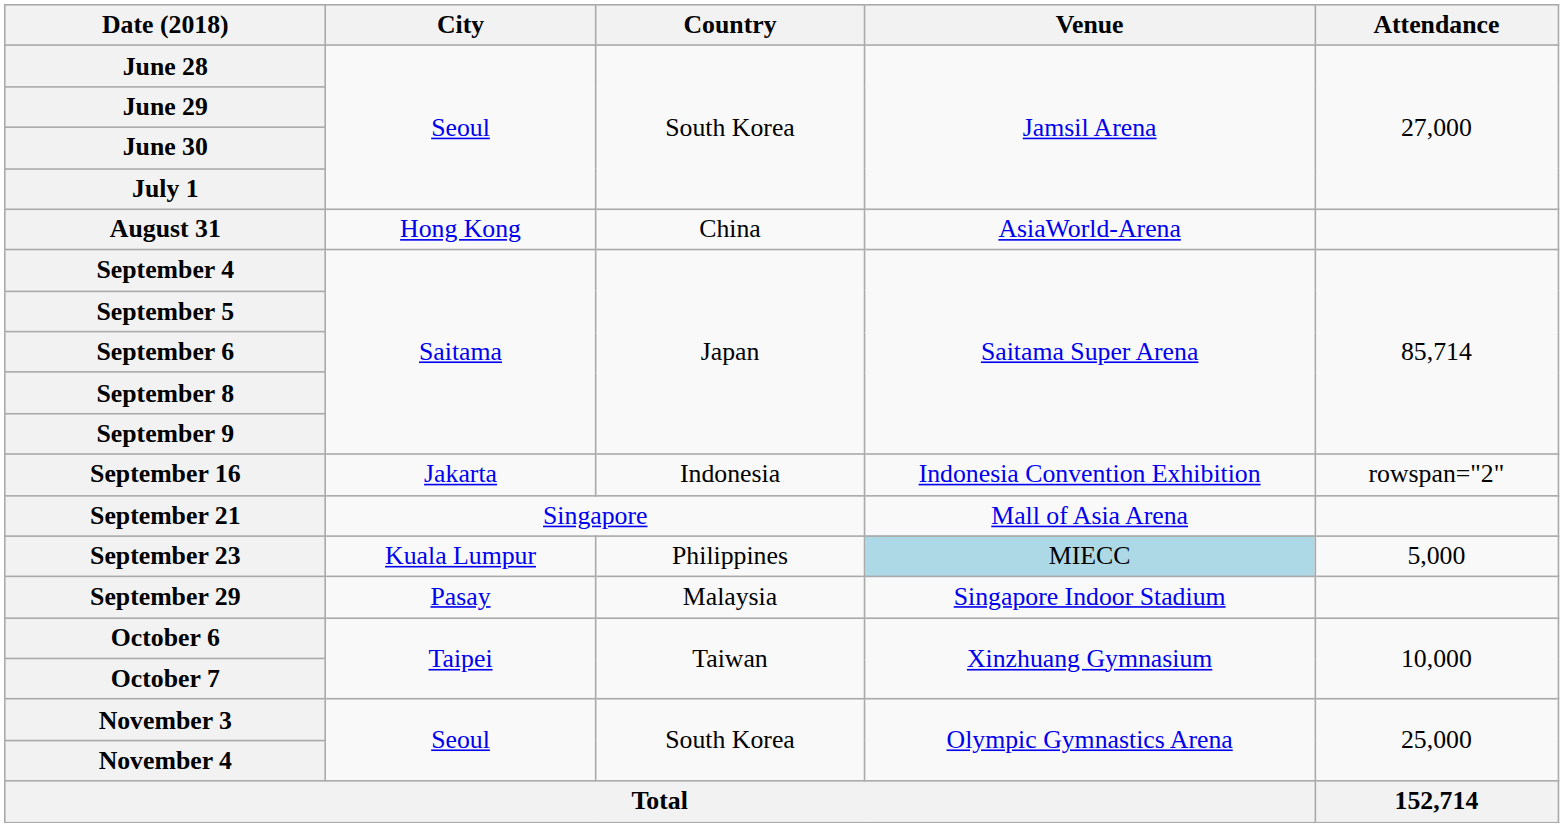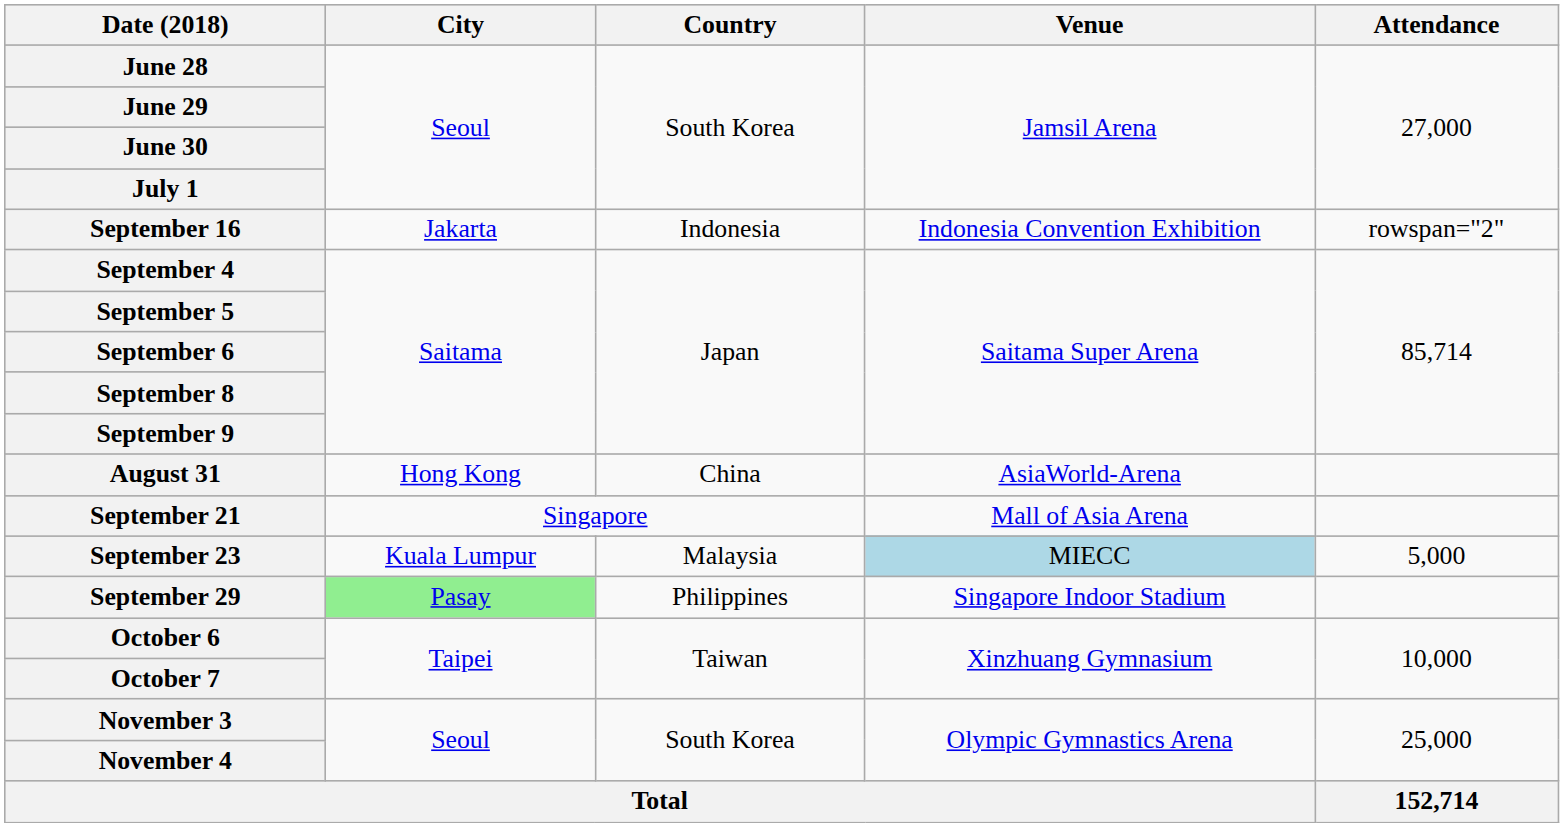rows swapped: (165, 229) <-> (165, 474)
(730, 556) Philippines -> (730, 556) Malaysia
(461, 596) no background -> (461, 596) lightgreen background
(730, 596) Malaysia -> (730, 596) Philippines
